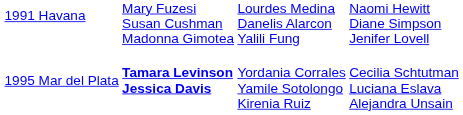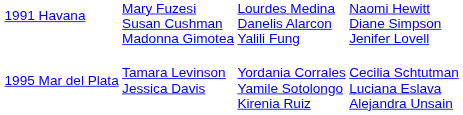(178, 80) bold -> (174, 80) normal
